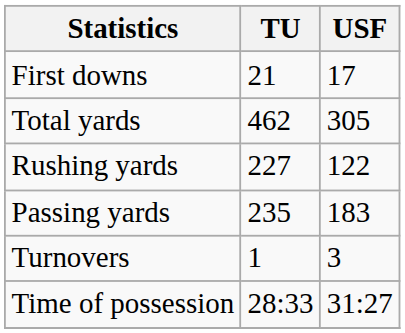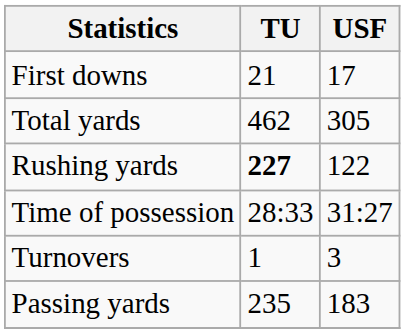(269, 166) normal -> (269, 166) bold
rows swapped: (91, 212) <-> (123, 303)
